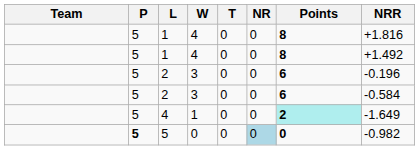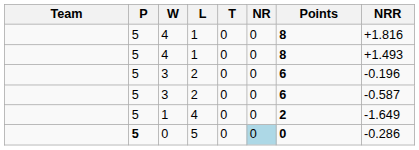columns swapped: (203, 14) <-> (173, 14)
(384, 54) +1.492 -> (384, 54) +1.493
(382, 94) -0.584 -> (382, 94) -0.587
(283, 114) paleturquoise background -> (283, 114) no background
(382, 134) -0.982 -> (382, 134) -0.286
